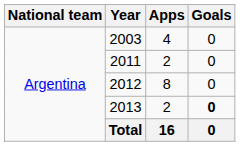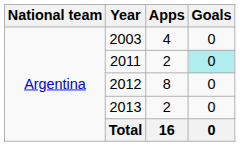(211, 61) no background -> (211, 61) paleturquoise background
(211, 107) bold -> (211, 107) normal
